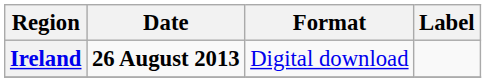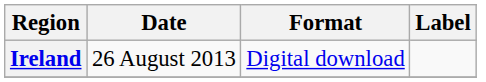(166, 58) bold -> (164, 58) normal
